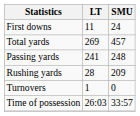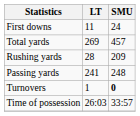rows swapped: (34, 73) <-> (33, 57)
(113, 88) normal -> (113, 88) bold
